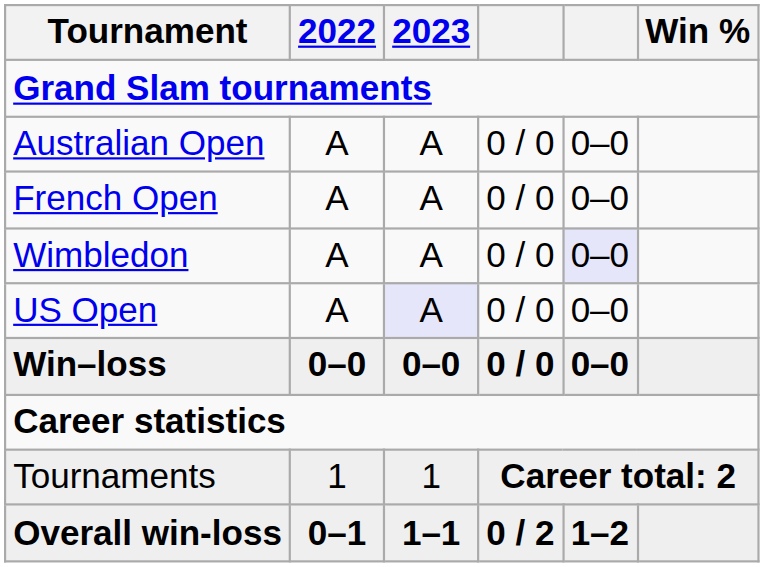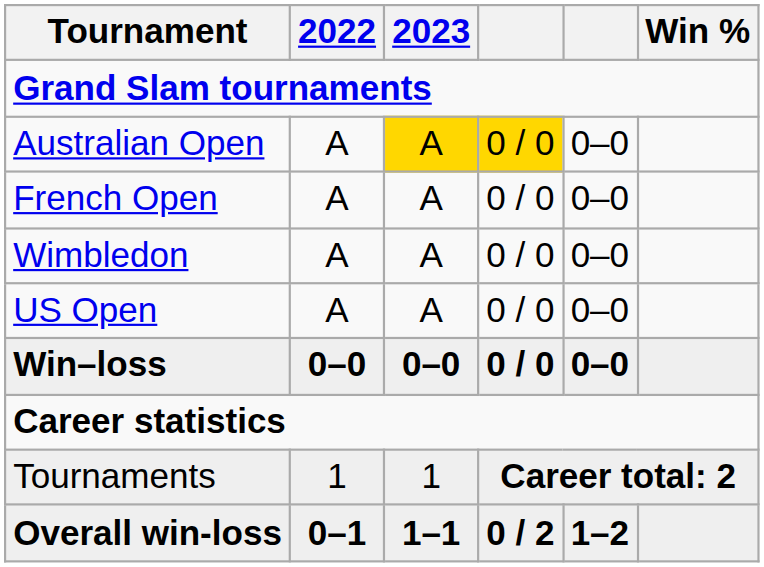(431, 143) no background -> (431, 143) gold background
(520, 143) no background -> (520, 143) gold background
(600, 254) lavender background -> (600, 254) no background
(431, 310) lavender background -> (431, 310) no background
